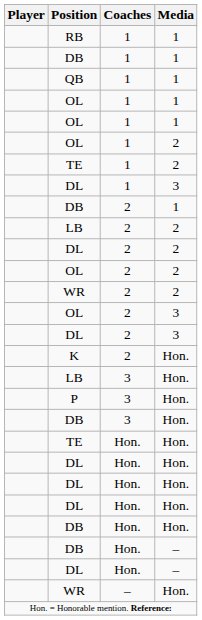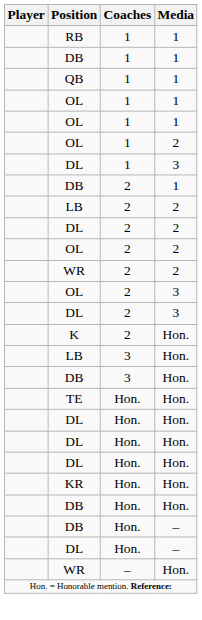- row: (74, 164)
- row: (74, 398)
+ row: (74, 484)
